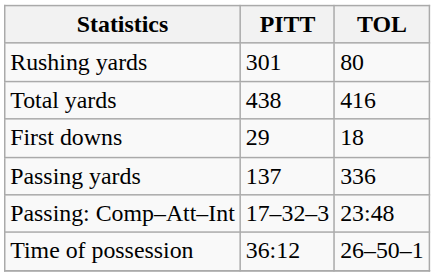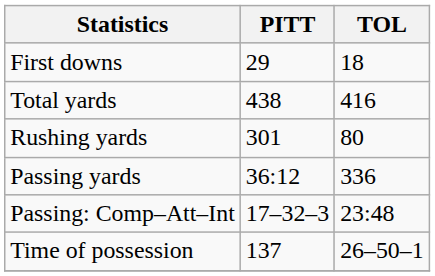rows swapped: (66, 137) <-> (79, 62)
(264, 175) 137 -> (273, 175) 36:12
(273, 251) 36:12 -> (264, 251) 137
